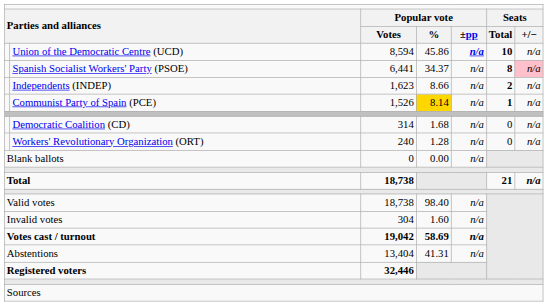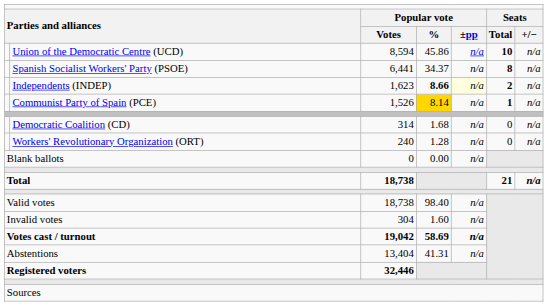(477, 51) bold -> (477, 51) normal
(534, 68) pink background -> (534, 68) no background
(439, 85) normal -> (439, 85) bold
(477, 85) no background -> (477, 85) lightyellow background
